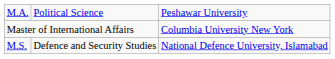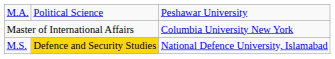(95, 45) no background -> (95, 45) gold background
